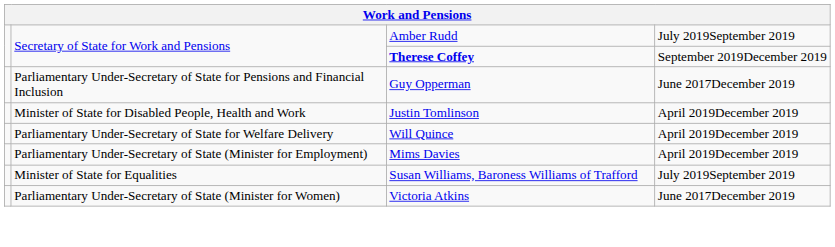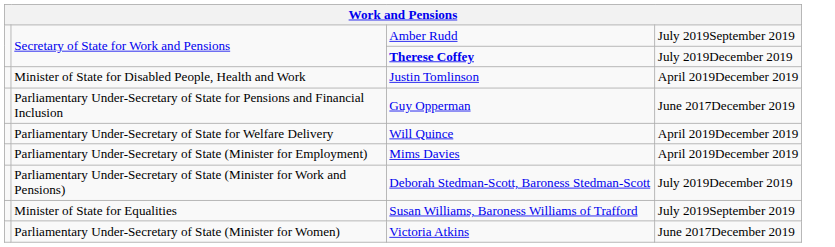(742, 56) September 2019December 2019 -> (725, 56) July 2019December 2019
rows swapped: (434, 112) <-> (430, 84)
+ row: (520, 182)
